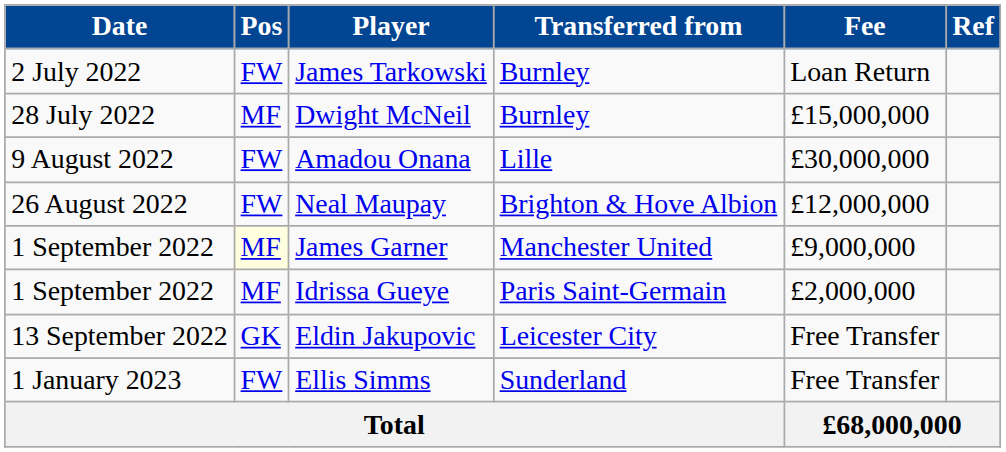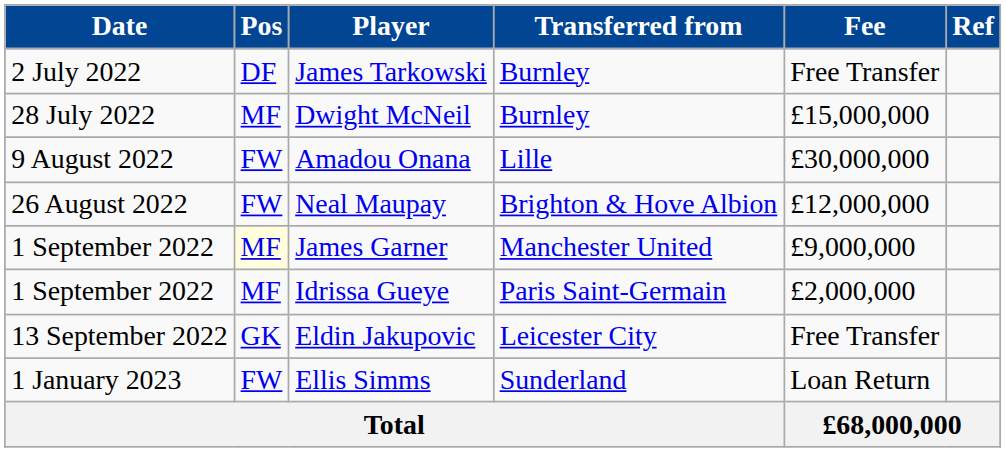(261, 70) FW -> (258, 70) DF
(860, 70) Loan Return -> (865, 70) Free Transfer
(865, 379) Free Transfer -> (860, 379) Loan Return
